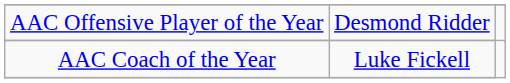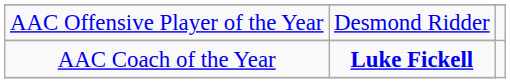(412, 58) normal -> (412, 58) bold
